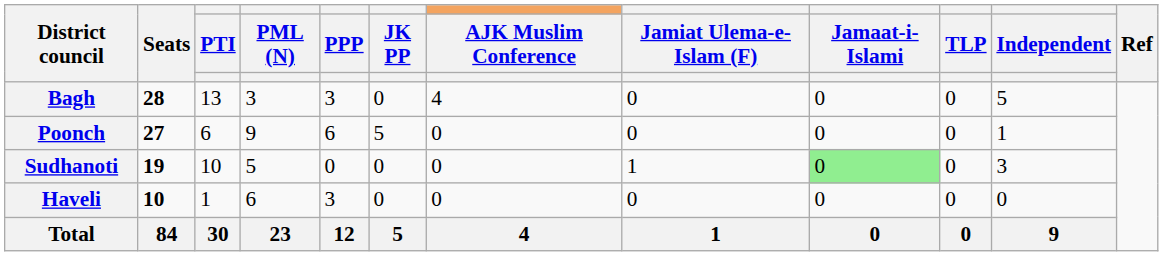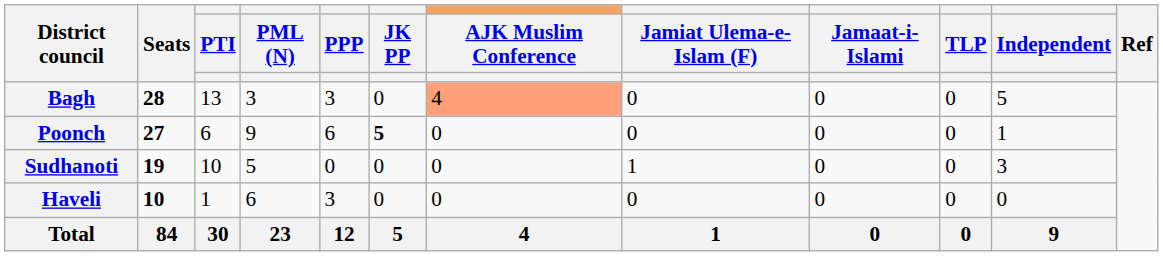(437, 98) no background -> (437, 98) lightsalmon background
(379, 132) normal -> (379, 132) bold
(820, 166) lightgreen background -> (820, 166) no background
